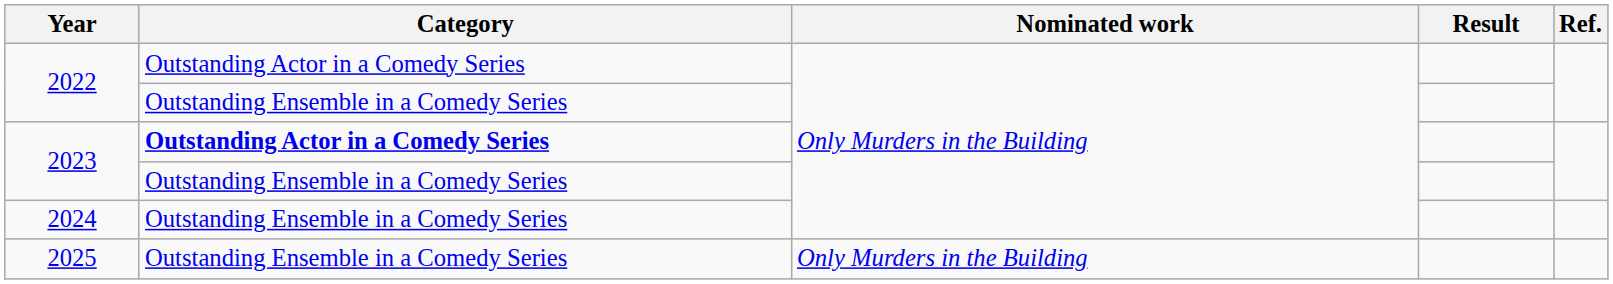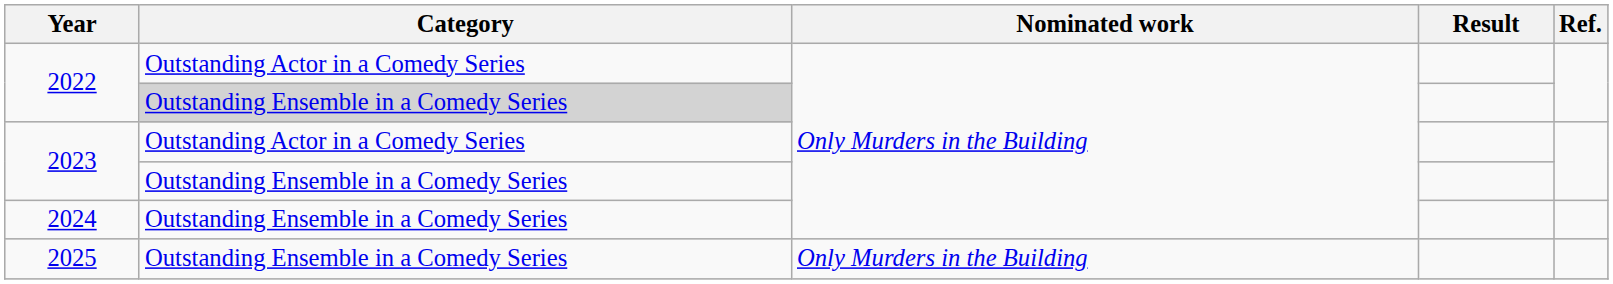(356, 102) no background -> (356, 102) lightgrey background
(347, 141) bold -> (335, 141) normal
